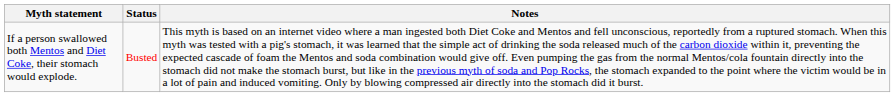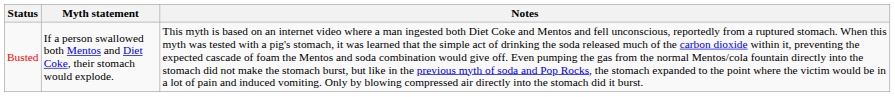columns swapped: (64, 13) <-> (142, 13)
